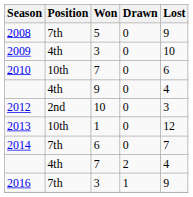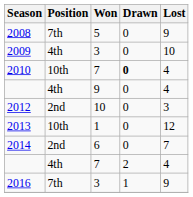(126, 70) normal -> (126, 70) bold
(166, 70) 6 -> (166, 70) 4
(55, 145) 7th -> (56, 145) 2nd
